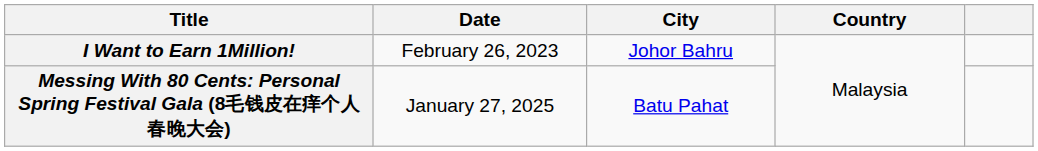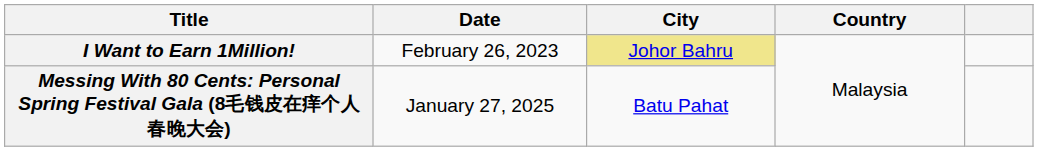(681, 50) no background -> (681, 50) khaki background
